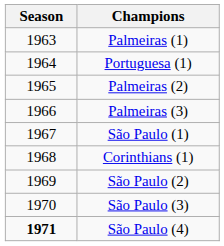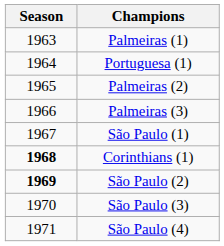(41, 157) normal -> (41, 157) bold
(41, 181) normal -> (41, 181) bold
(41, 228) bold -> (41, 228) normal
